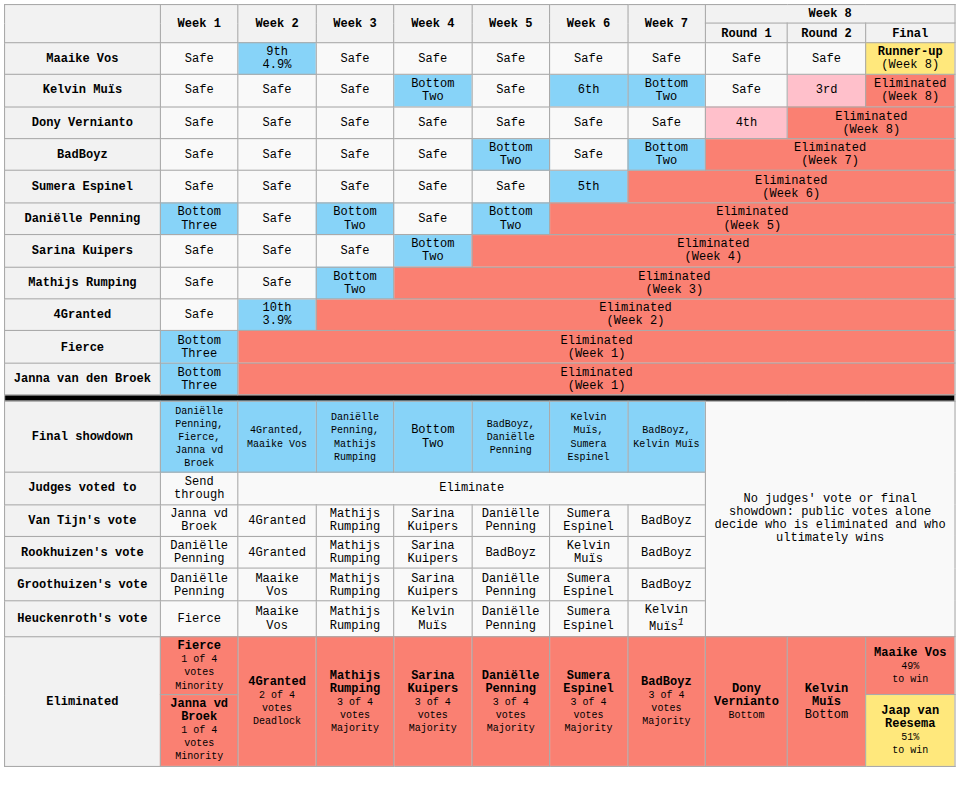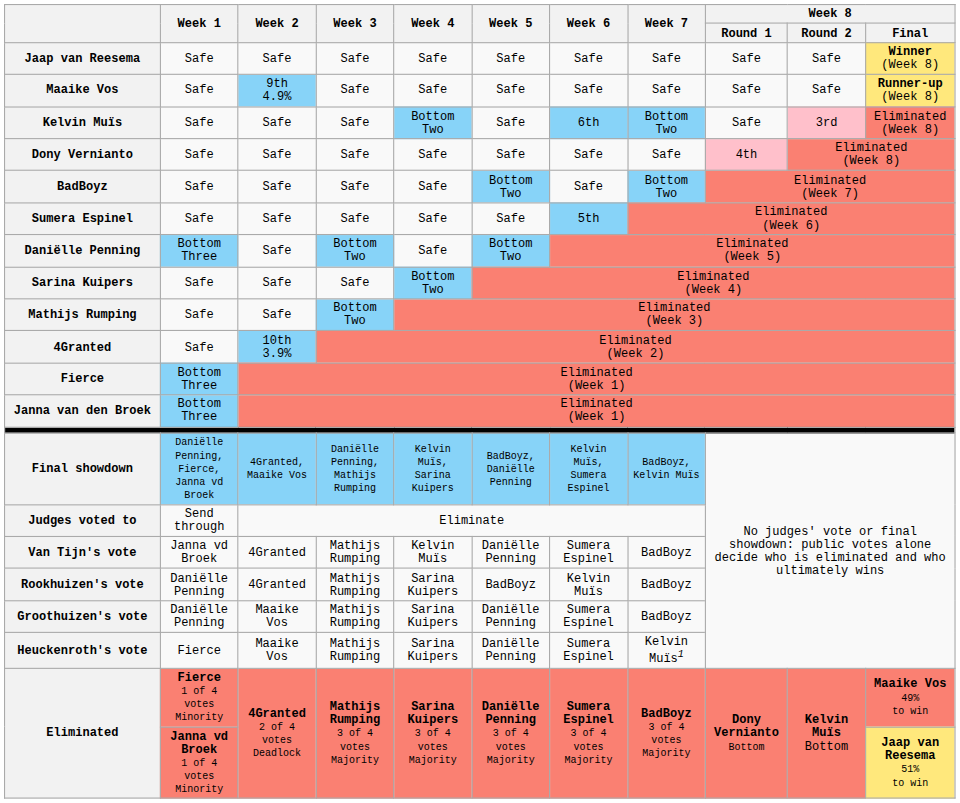+ row: (82, 59)
(433, 437) Bottom Two -> (433, 469) Kelvin Muïs, Sarina Kuipers
(433, 520) Sarina Kuipers -> (433, 552) Kelvin Muïs
(433, 619) Kelvin Muïs -> (433, 651) Sarina Kuipers
